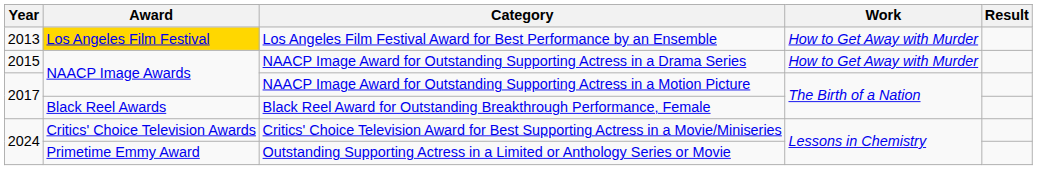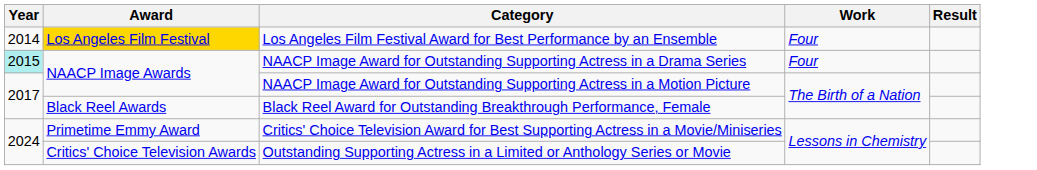(24, 38) 2013 -> (24, 38) 2014
(883, 38) How to Get Away with Murder -> (803, 38) Four
(24, 61) no background -> (24, 61) paleturquoise background
(883, 61) How to Get Away with Murder -> (803, 61) Four
(151, 130) Critics' Choice Television Awards -> (123, 130) Primetime Emmy Award
(123, 152) Primetime Emmy Award -> (151, 152) Critics' Choice Television Awards
